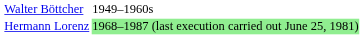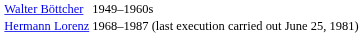(225, 26) lightgreen background -> (225, 26) no background
